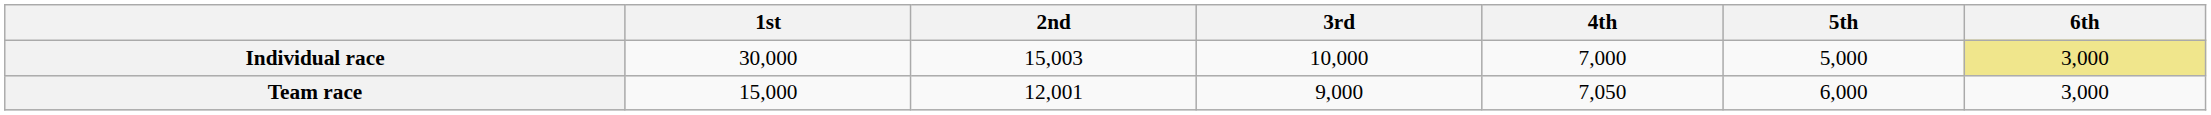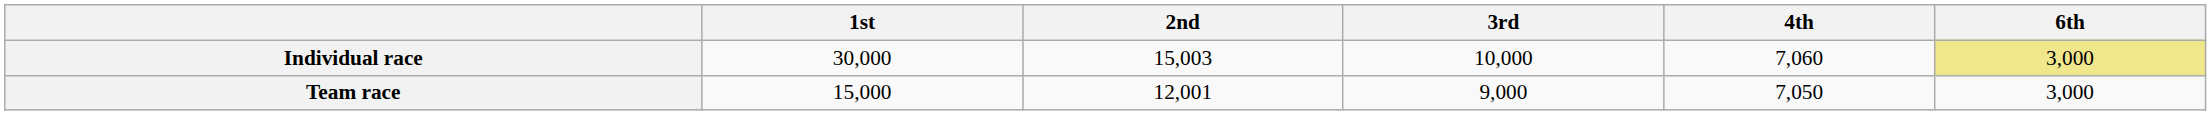- column: (1844, 22)
(1602, 57) 7,000 -> (1799, 57) 7,060
